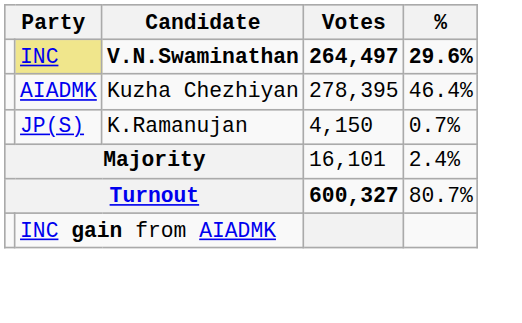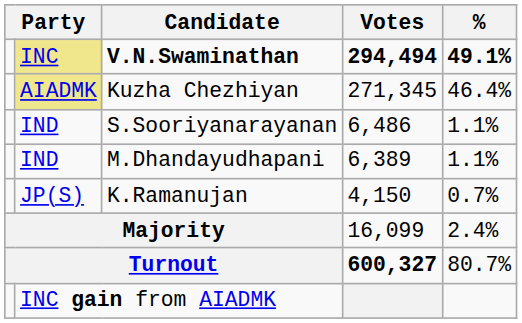(354, 57) 264,497 -> (392, 57) 294,494
(441, 57) 29.6% -> (479, 57) 49.1%
(58, 92) no background -> (58, 92) khaki background
(354, 92) 278,395 -> (392, 92) 271,345
+ row: (222, 126)
+ row: (216, 161)
(347, 161) 16,101 -> (386, 231) 16,099
